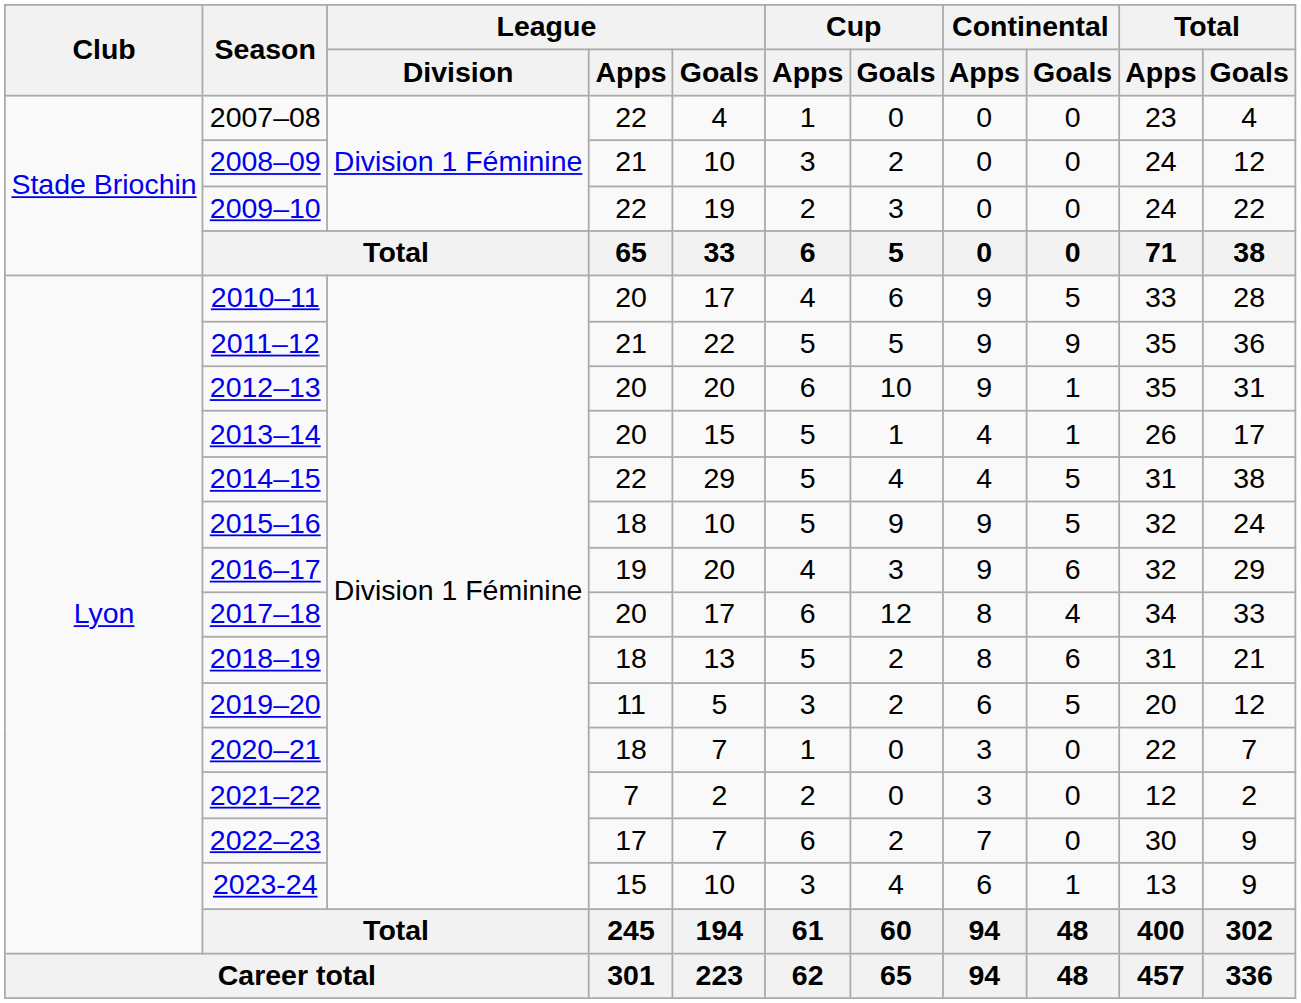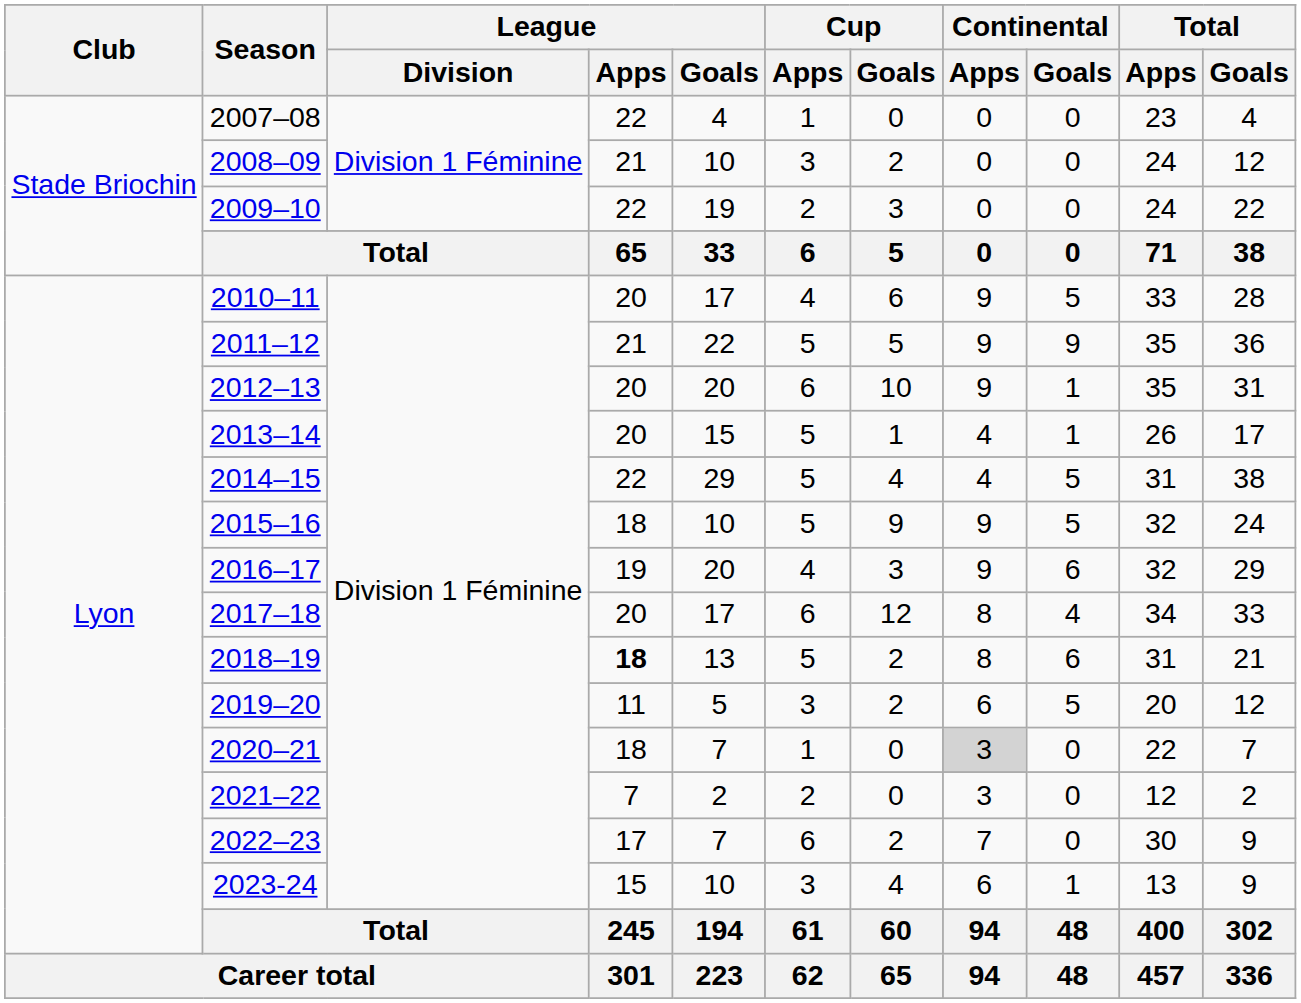(631, 659) normal -> (631, 659) bold
(984, 749) no background -> (984, 749) lightgrey background
